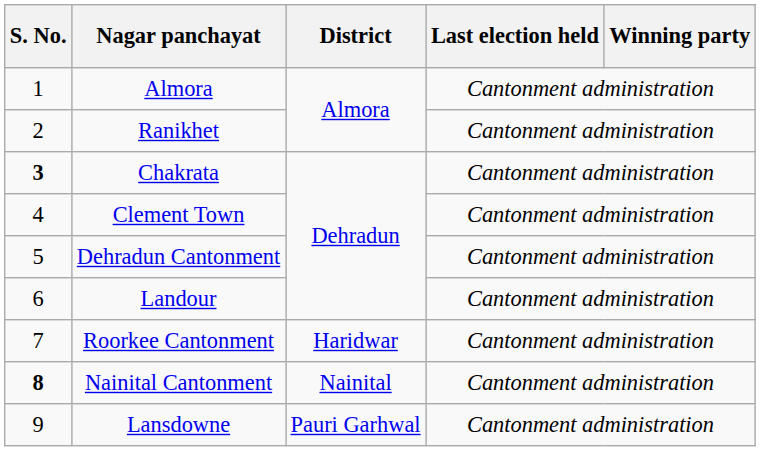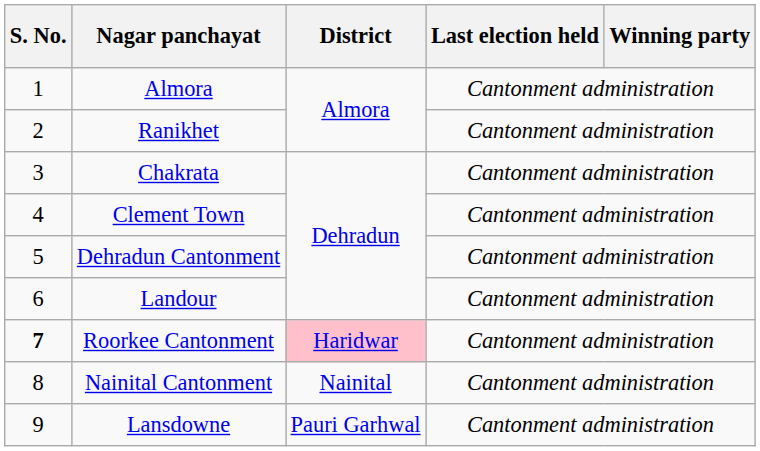(38, 172) bold -> (38, 172) normal
(38, 340) normal -> (38, 340) bold
(356, 340) no background -> (356, 340) pink background
(38, 382) bold -> (38, 382) normal
